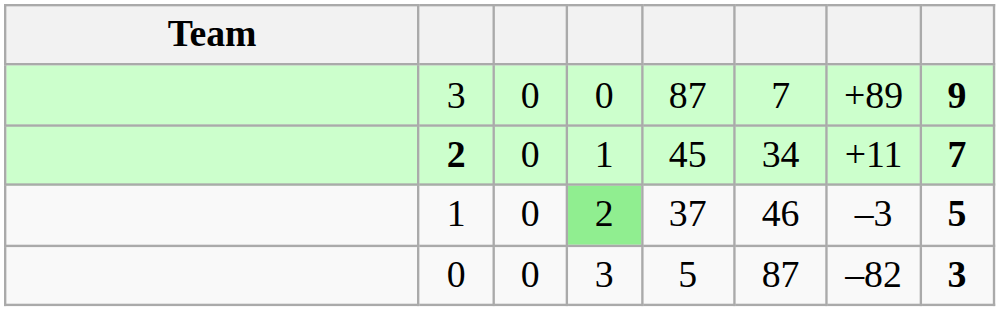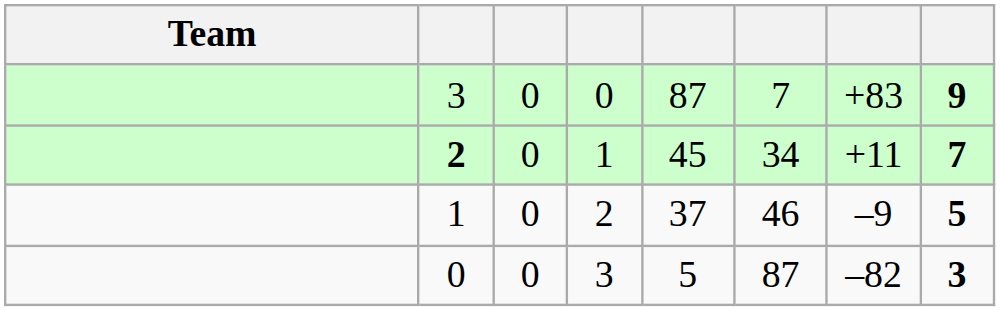(874, 94) +89 -> (874, 94) +83
(604, 214) lightgreen background -> (604, 214) no background
(874, 214) –3 -> (874, 214) –9
